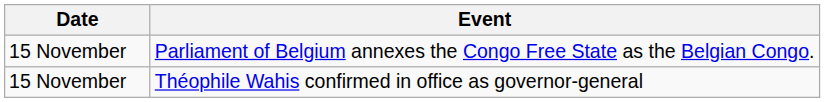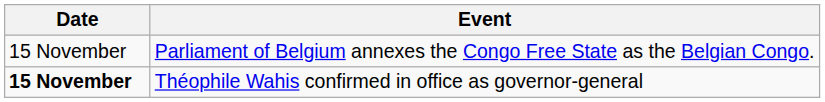(68, 81) normal -> (70, 81) bold
